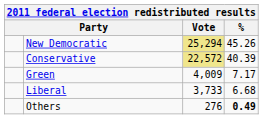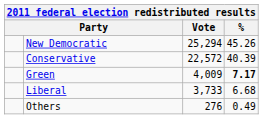(205, 44) khaki background -> (205, 44) no background
(205, 59) khaki background -> (205, 59) no background
(244, 75) normal -> (244, 75) bold
(244, 106) bold -> (244, 106) normal
